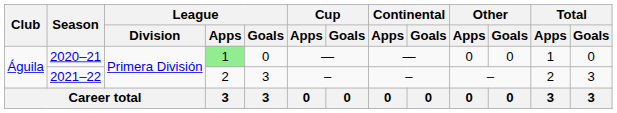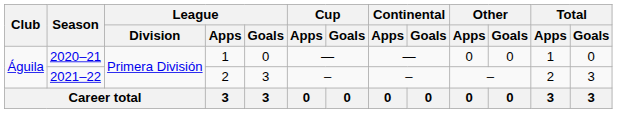(225, 56) lightgreen background -> (225, 56) no background
